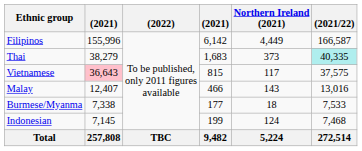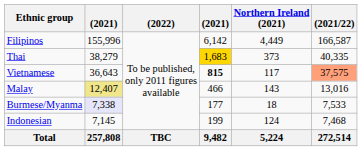(215, 56) no background -> (215, 56) gold background
(334, 56) paleturquoise background -> (334, 56) no background
(104, 72) pink background -> (104, 72) no background
(215, 72) normal -> (215, 72) bold
(334, 72) no background -> (334, 72) lightsalmon background
(104, 89) no background -> (104, 89) khaki background
(104, 105) no background -> (104, 105) lavender background
